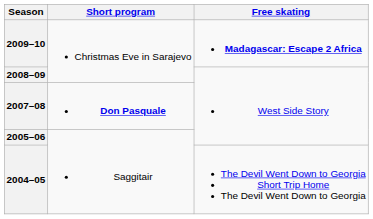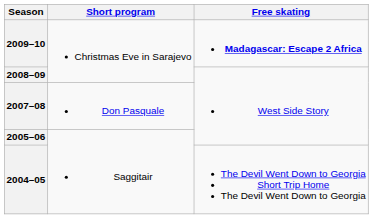(121, 111) bold -> (121, 111) normal
